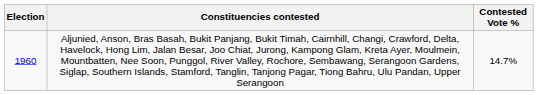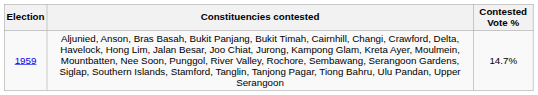(26, 60) 1960 -> (26, 60) 1959
